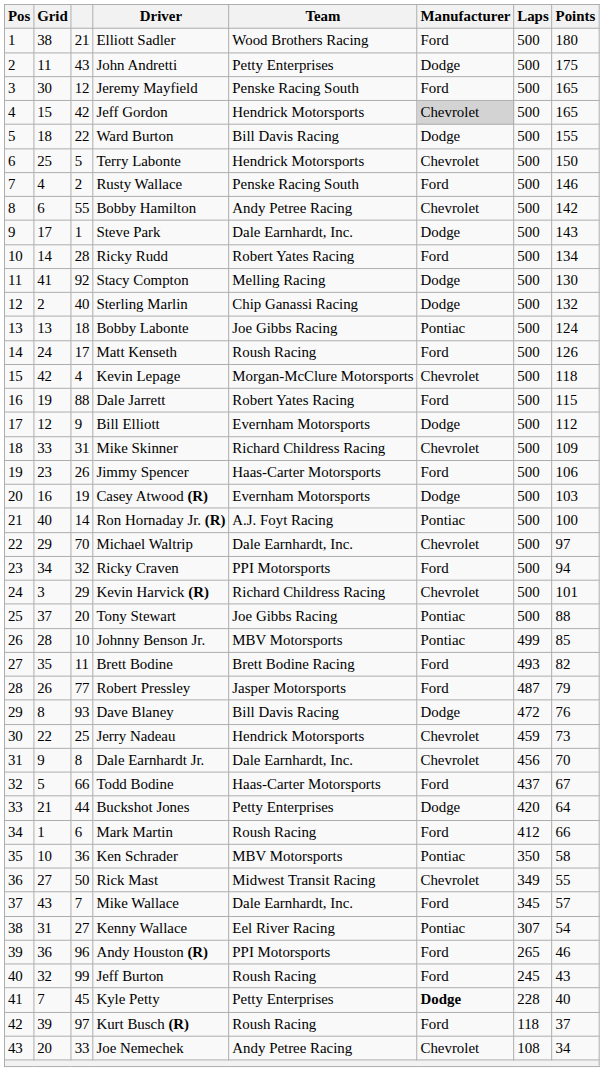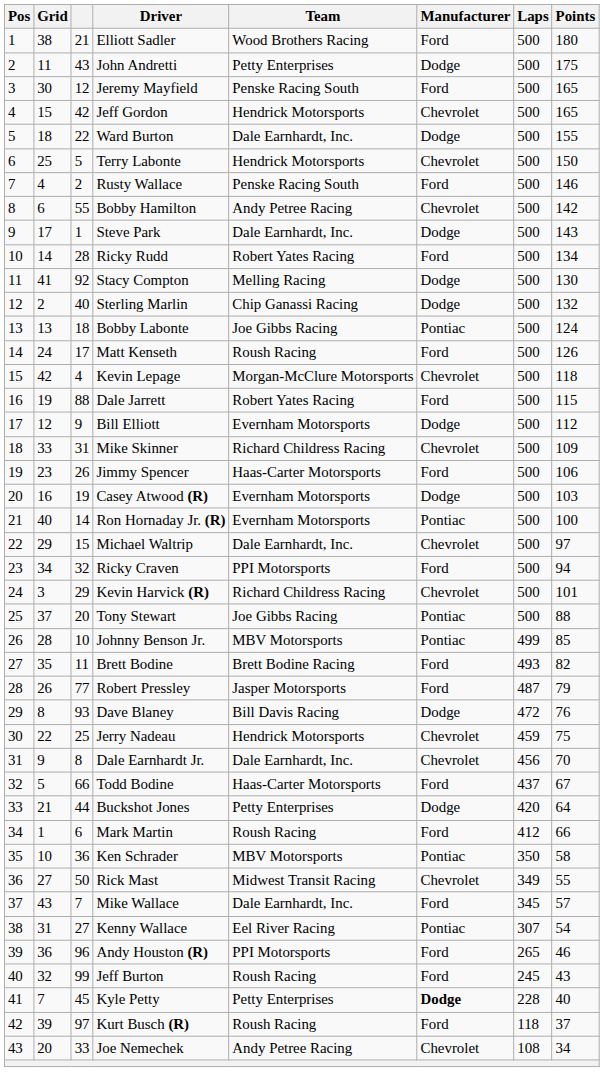(450, 112) lightgrey background -> (450, 112) no background
(286, 136) Bill Davis Racing -> (293, 136) Dale Earnhardt, Inc.
(283, 519) A.J. Foyt Racing -> (301, 519) Evernham Motorsports
(82, 543) 70 -> (82, 543) 15
(563, 735) 73 -> (563, 735) 75
